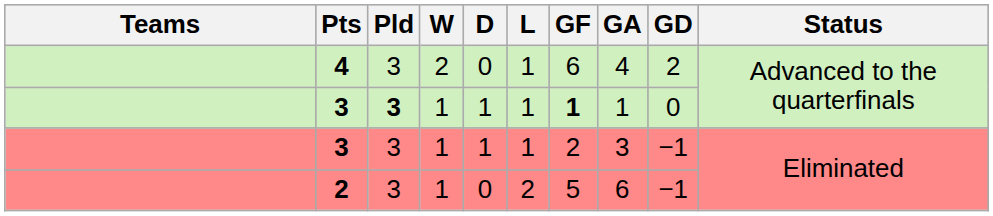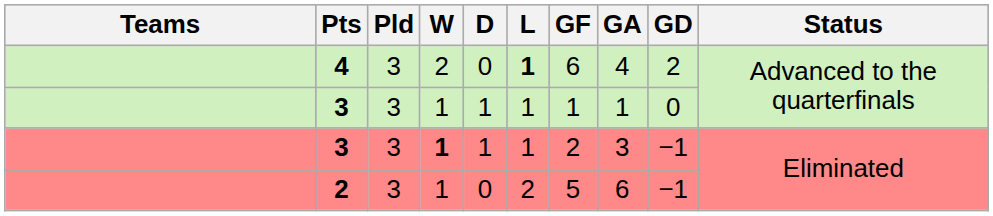(528, 66) normal -> (528, 66) bold
(394, 107) bold -> (394, 107) normal
(573, 107) bold -> (573, 107) normal
(442, 148) normal -> (442, 148) bold
